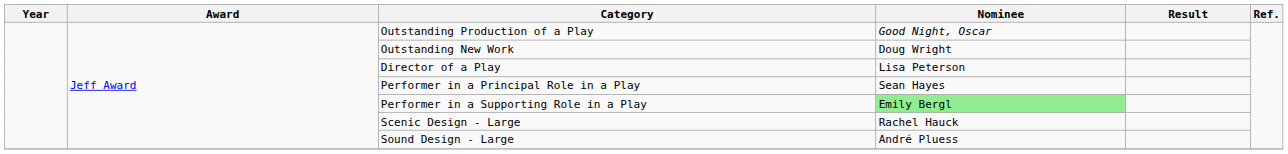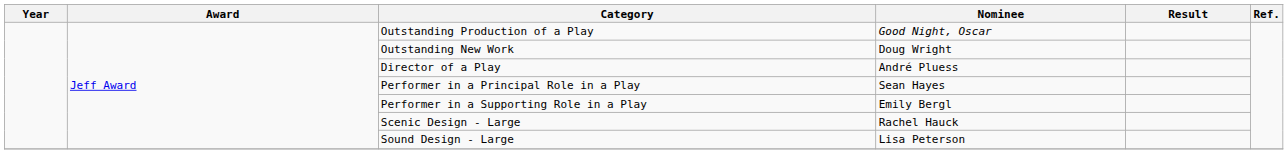(922, 67) Lisa Peterson -> (919, 67) André Pluess
(915, 103) lightgreen background -> (915, 103) no background
(919, 139) André Pluess -> (922, 139) Lisa Peterson
